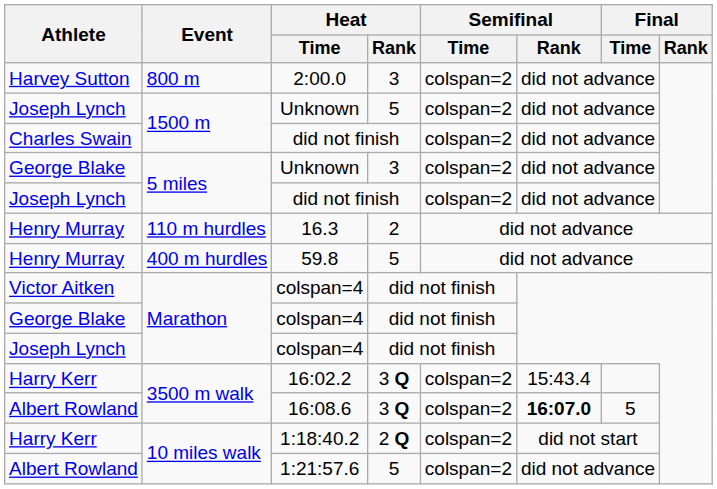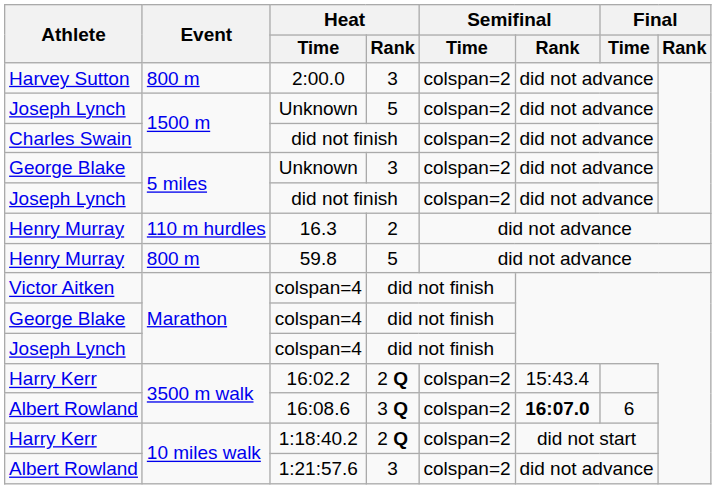(207, 259) 400 m hurdles -> (173, 259) 800 m
(394, 379) 3 Q -> (393, 379) 2 Q
(630, 409) 5 -> (629, 409) 6
(394, 469) 5 -> (393, 469) 3
